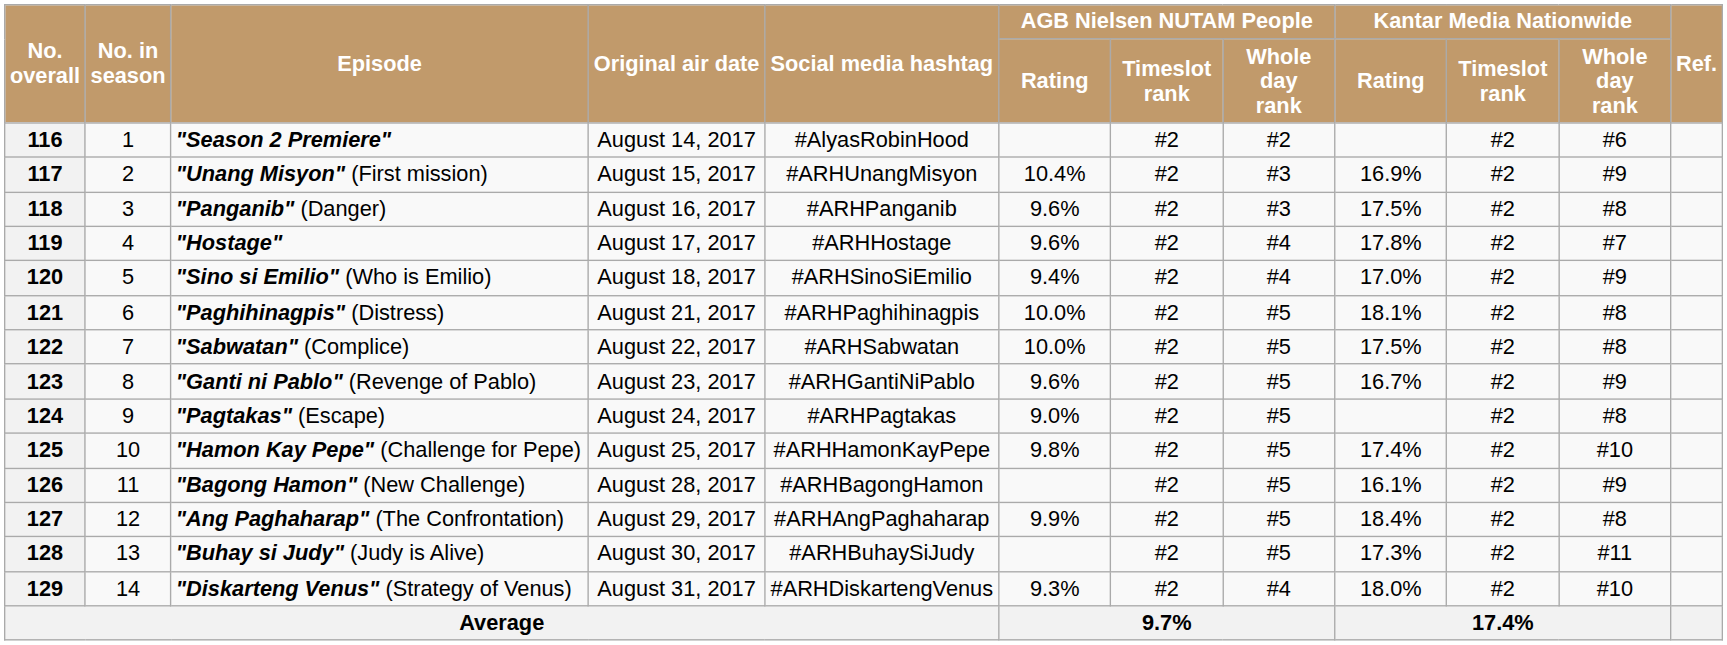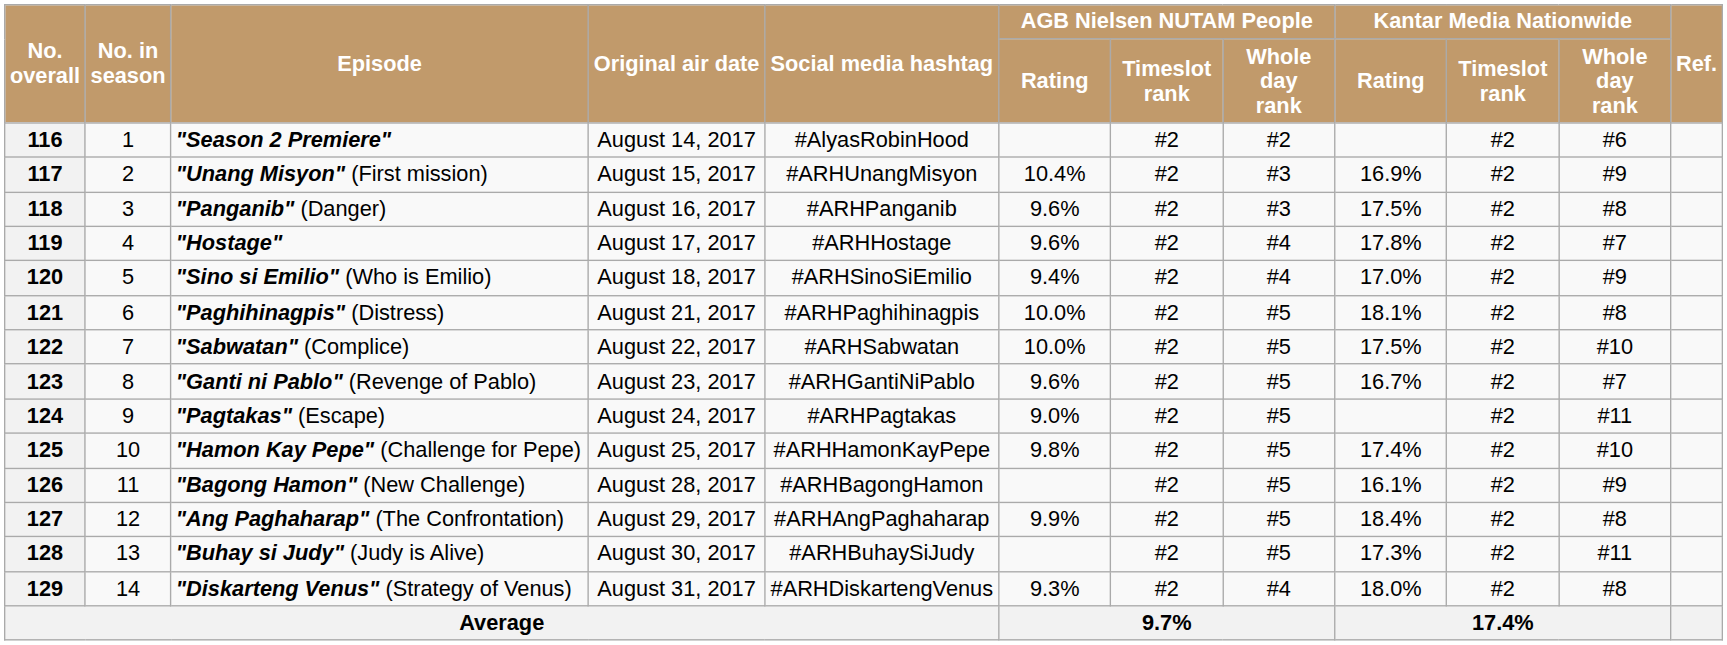(1615, 346) #8 -> (1615, 346) #10
(1615, 381) #9 -> (1615, 381) #7
(1615, 415) #8 -> (1615, 415) #11
(1615, 588) #10 -> (1615, 588) #8
